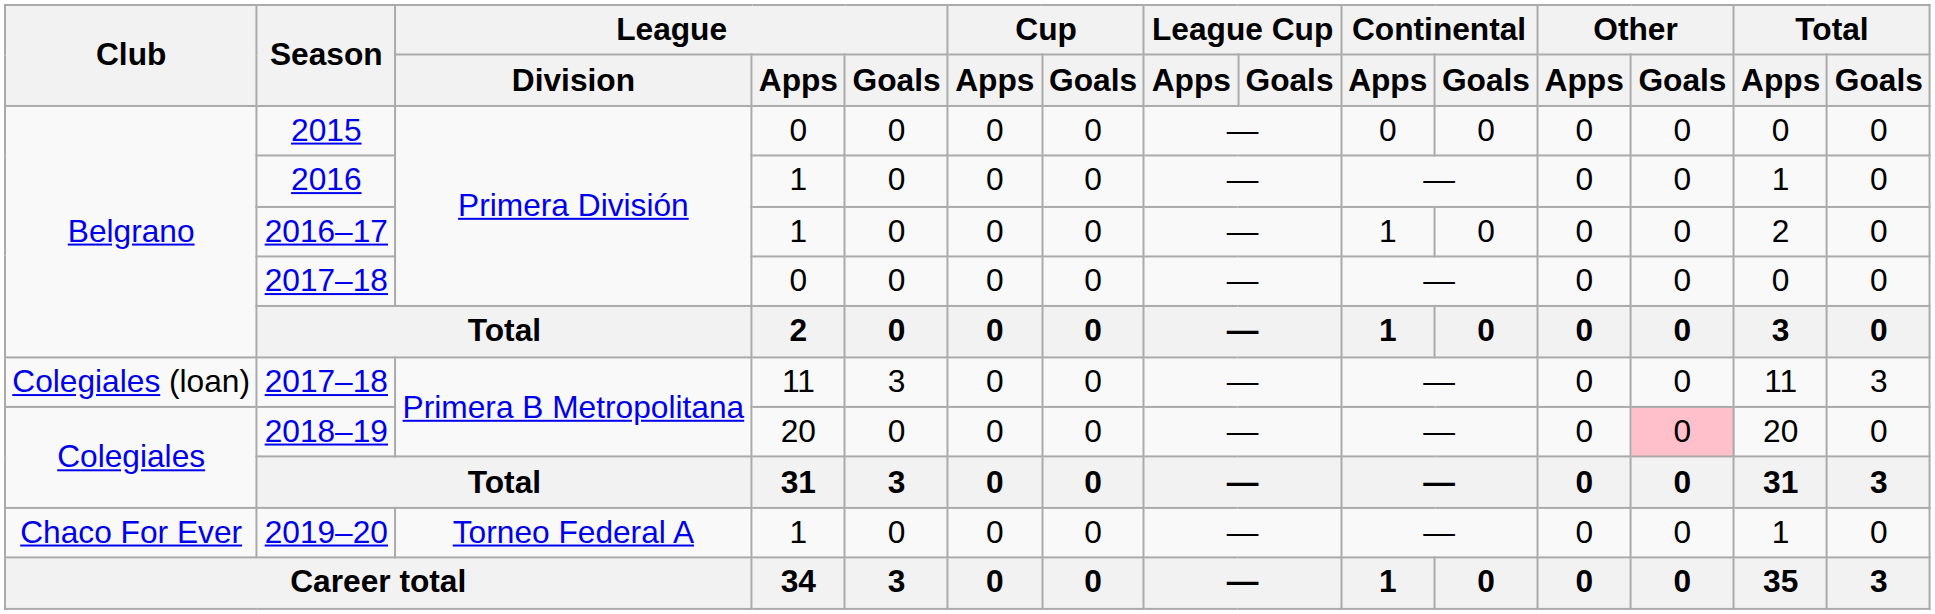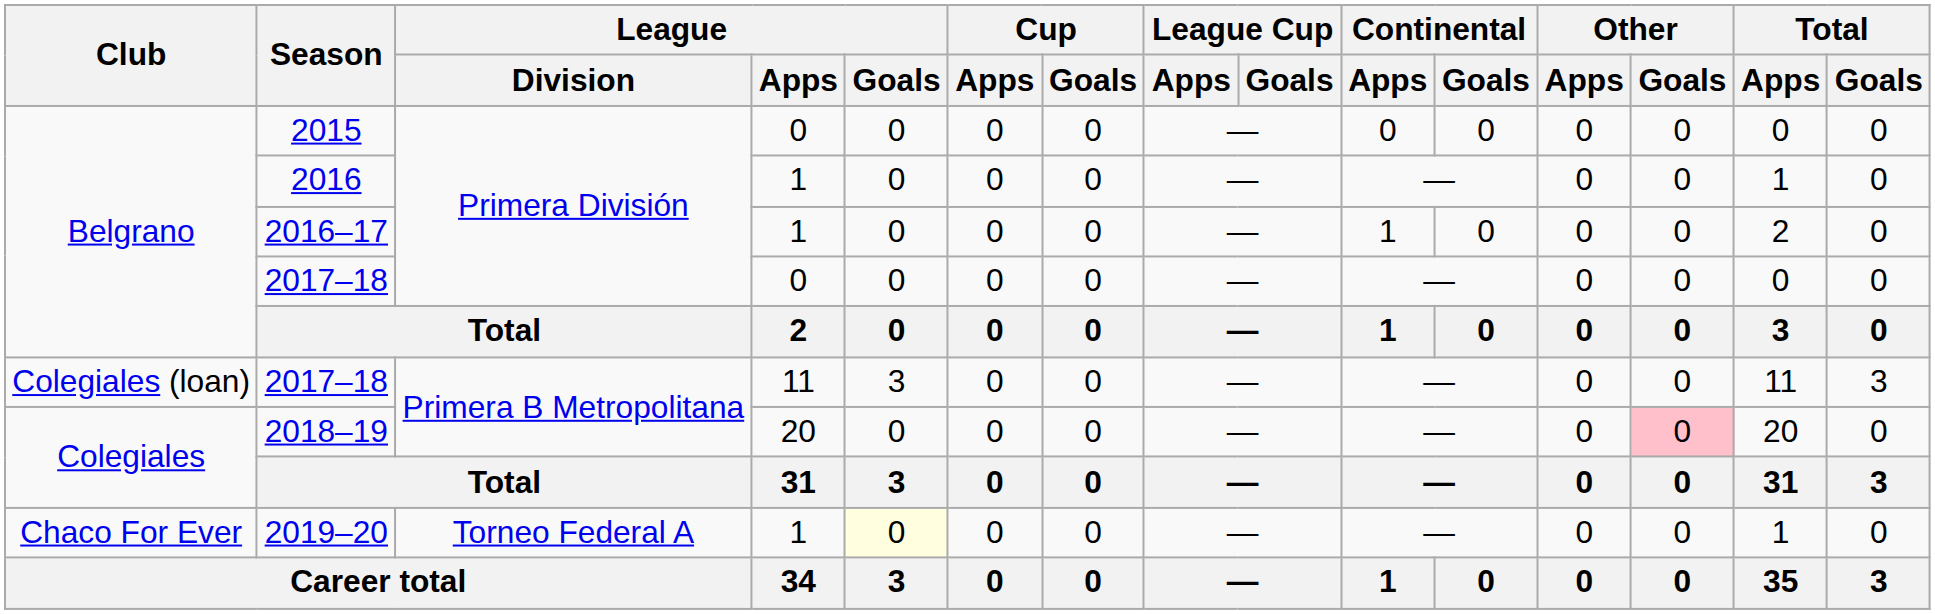(897, 532) no background -> (897, 532) lightyellow background
